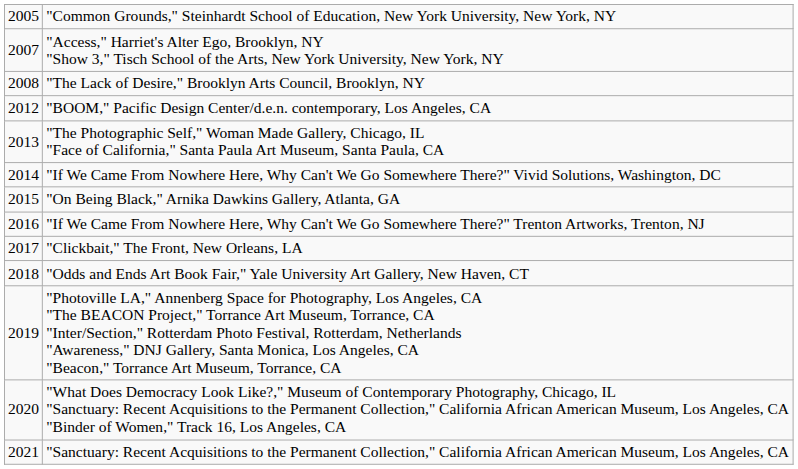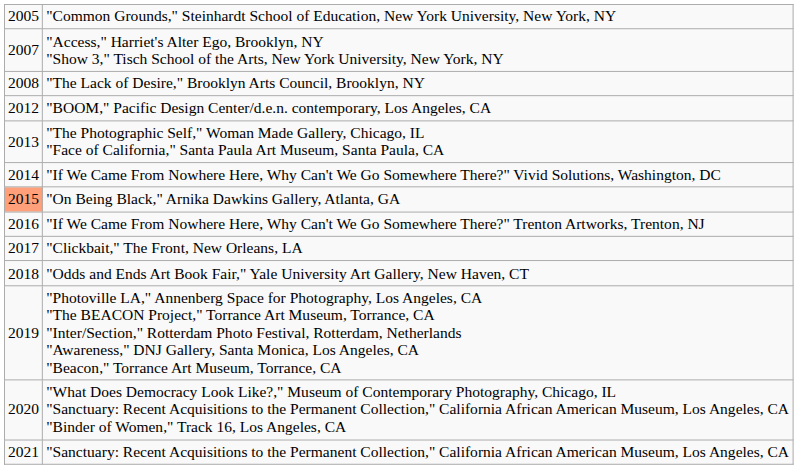(24, 199) no background -> (24, 199) lightsalmon background
